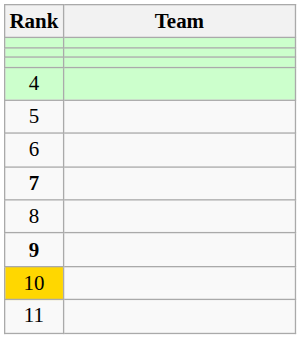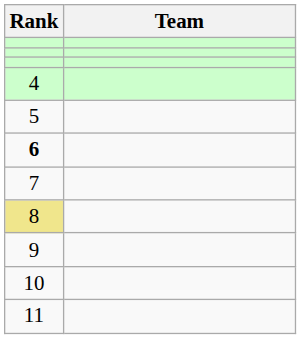(34, 149) normal -> (34, 149) bold
(34, 183) bold -> (34, 183) normal
(34, 216) no background -> (34, 216) khaki background
(34, 249) bold -> (34, 249) normal
(34, 282) gold background -> (34, 282) no background
